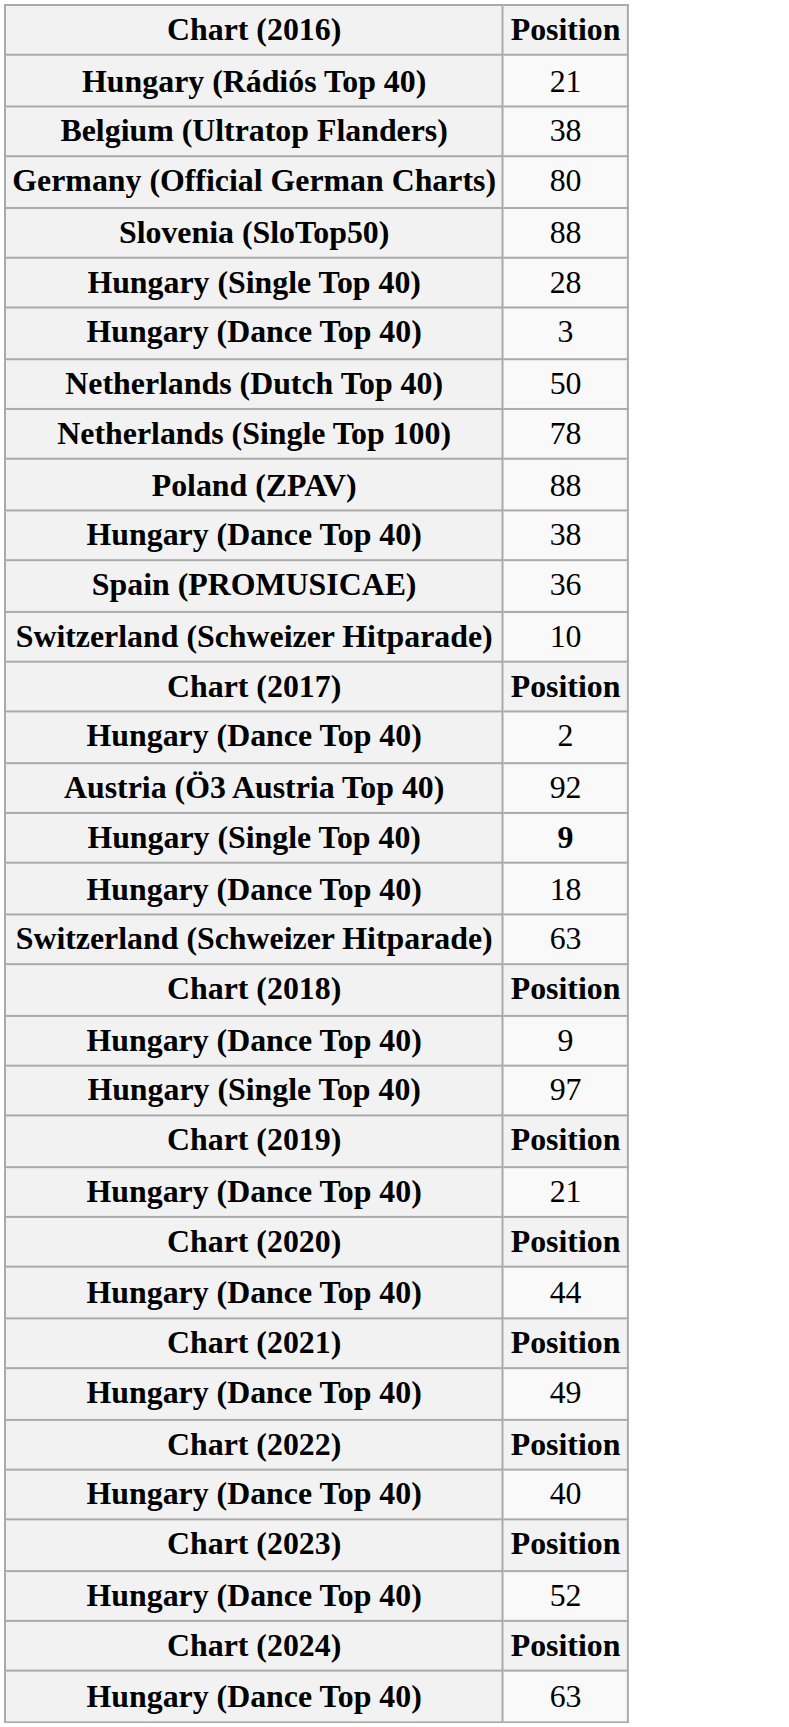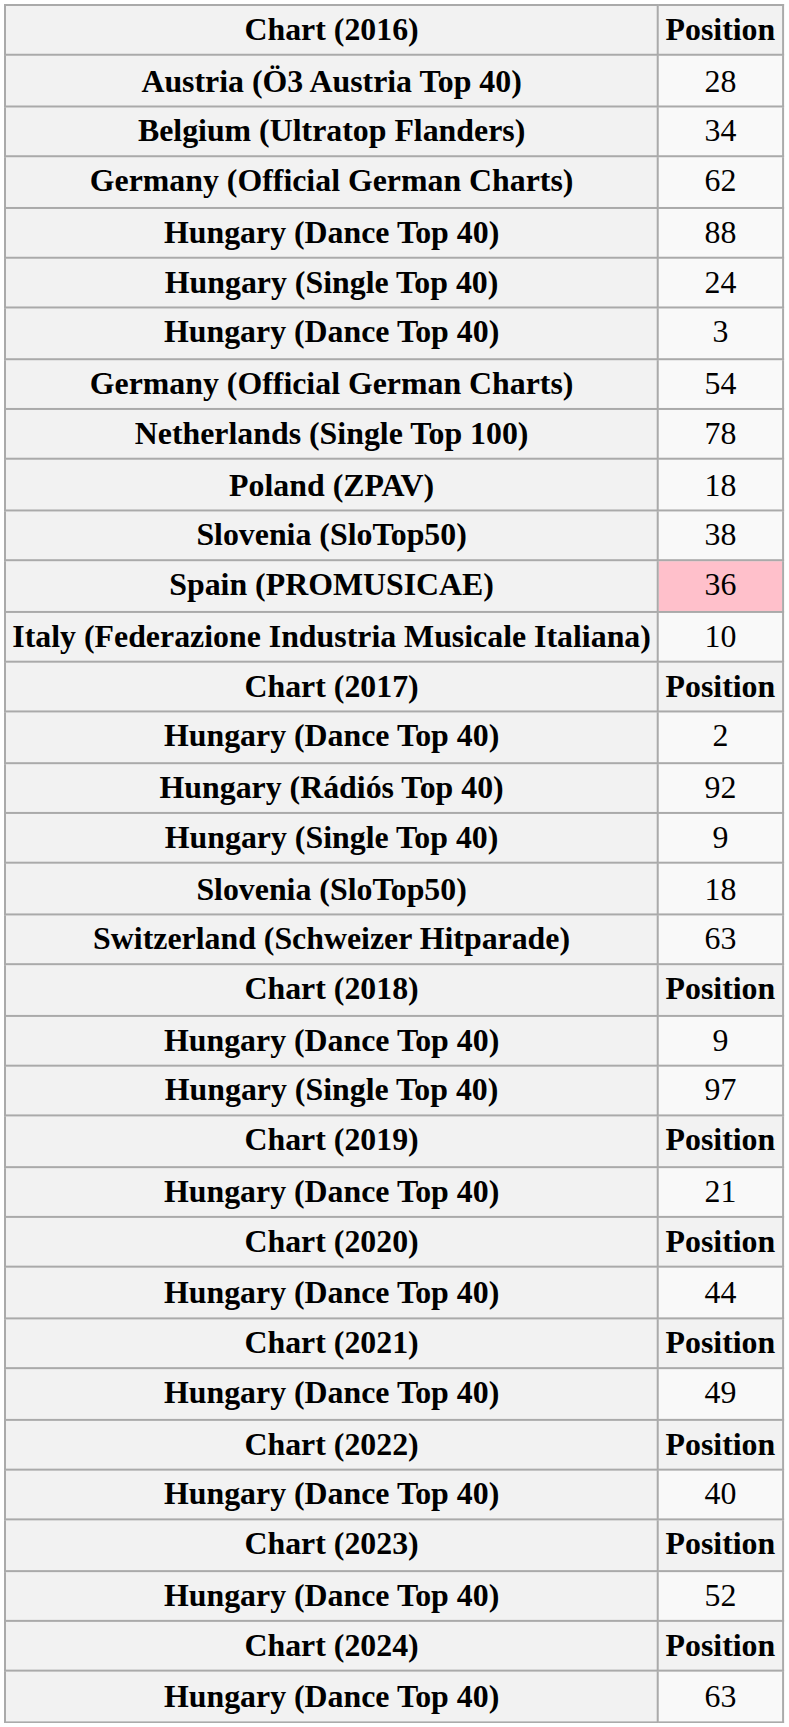(254, 80) Hungary (Rádiós Top 40) -> (332, 80) Austria (Ö3 Austria Top 40)
(566, 80) 21 -> (720, 80) 28
(566, 130) 38 -> (720, 130) 34
(566, 181) 80 -> (720, 181) 62
(254, 231) Slovenia (SloTop50) -> (332, 231) Hungary (Dance Top 40)
(566, 282) 28 -> (720, 282) 24
(254, 383) Netherlands (Dutch Top 40) -> (332, 383) Germany (Official German Charts)
(566, 383) 50 -> (720, 383) 54
(566, 484) 88 -> (720, 484) 18
(254, 534) Hungary (Dance Top 40) -> (332, 534) Slovenia (SloTop50)
(566, 585) no background -> (720, 585) pink background
(254, 635) Switzerland (Schweizer Hitparade) -> (332, 635) Italy (Federazione Industria Musicale Italiana)
(254, 787) Austria (Ö3 Austria Top 40) -> (332, 787) Hungary (Rádiós Top 40)
(566, 837) bold -> (720, 837) normal
(254, 888) Hungary (Dance Top 40) -> (332, 888) Slovenia (SloTop50)
